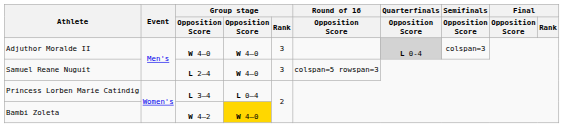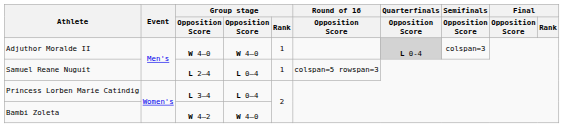(282, 48) 3 -> (282, 48) 1
(247, 74) W 4–0 -> (247, 74) L 0–4
(282, 69) 3 -> (282, 69) 1
(247, 116) gold background -> (247, 116) no background
